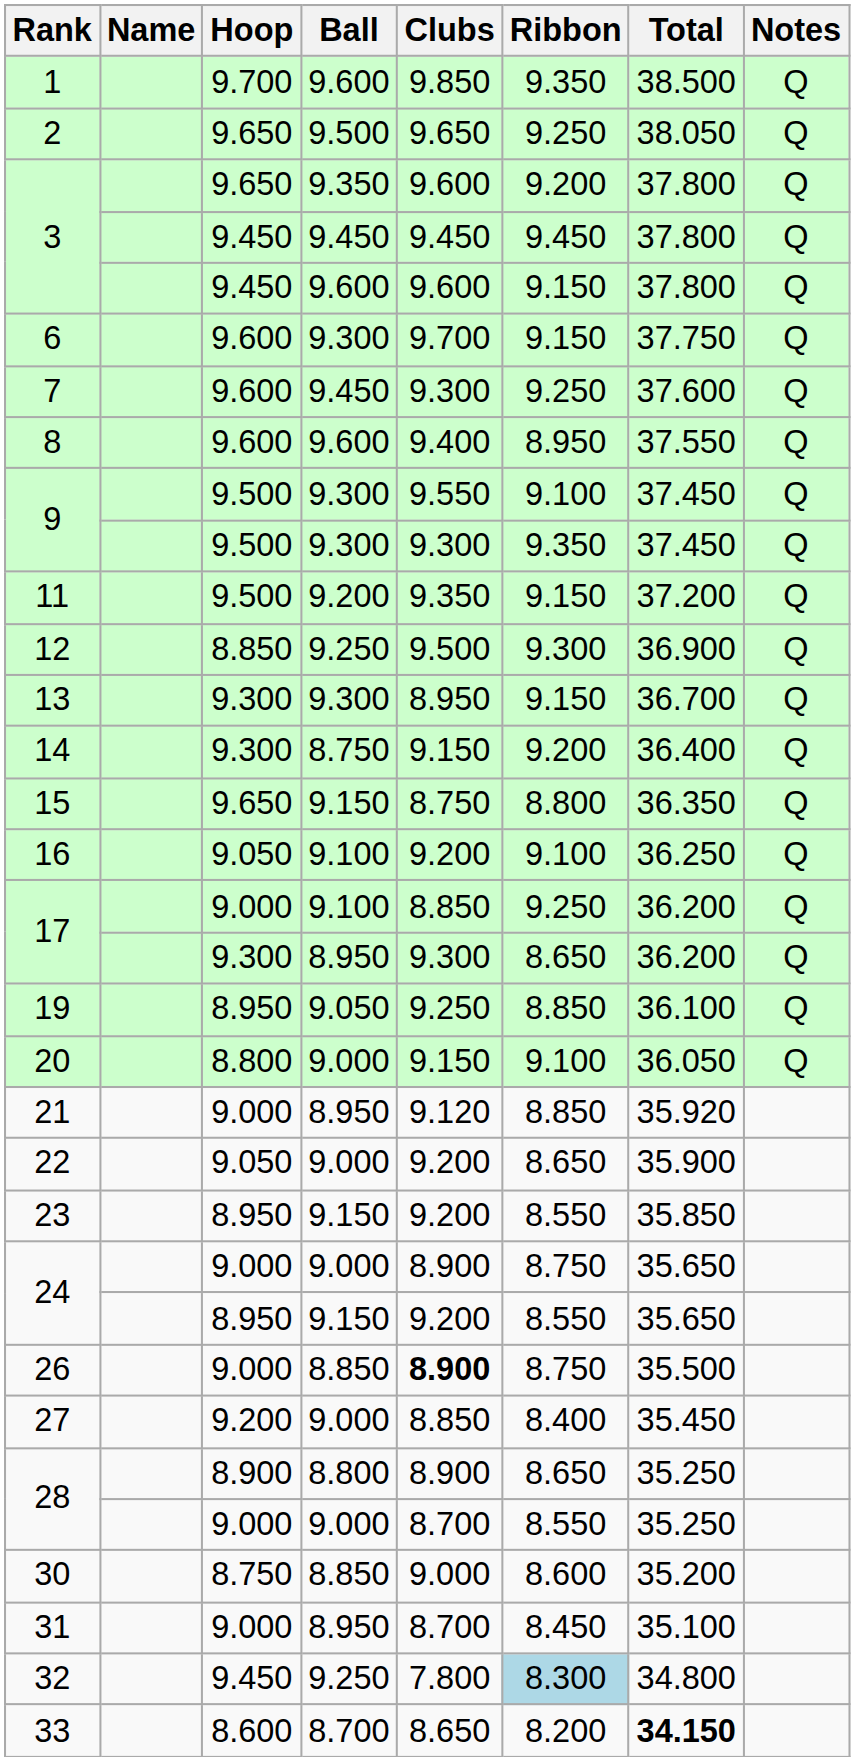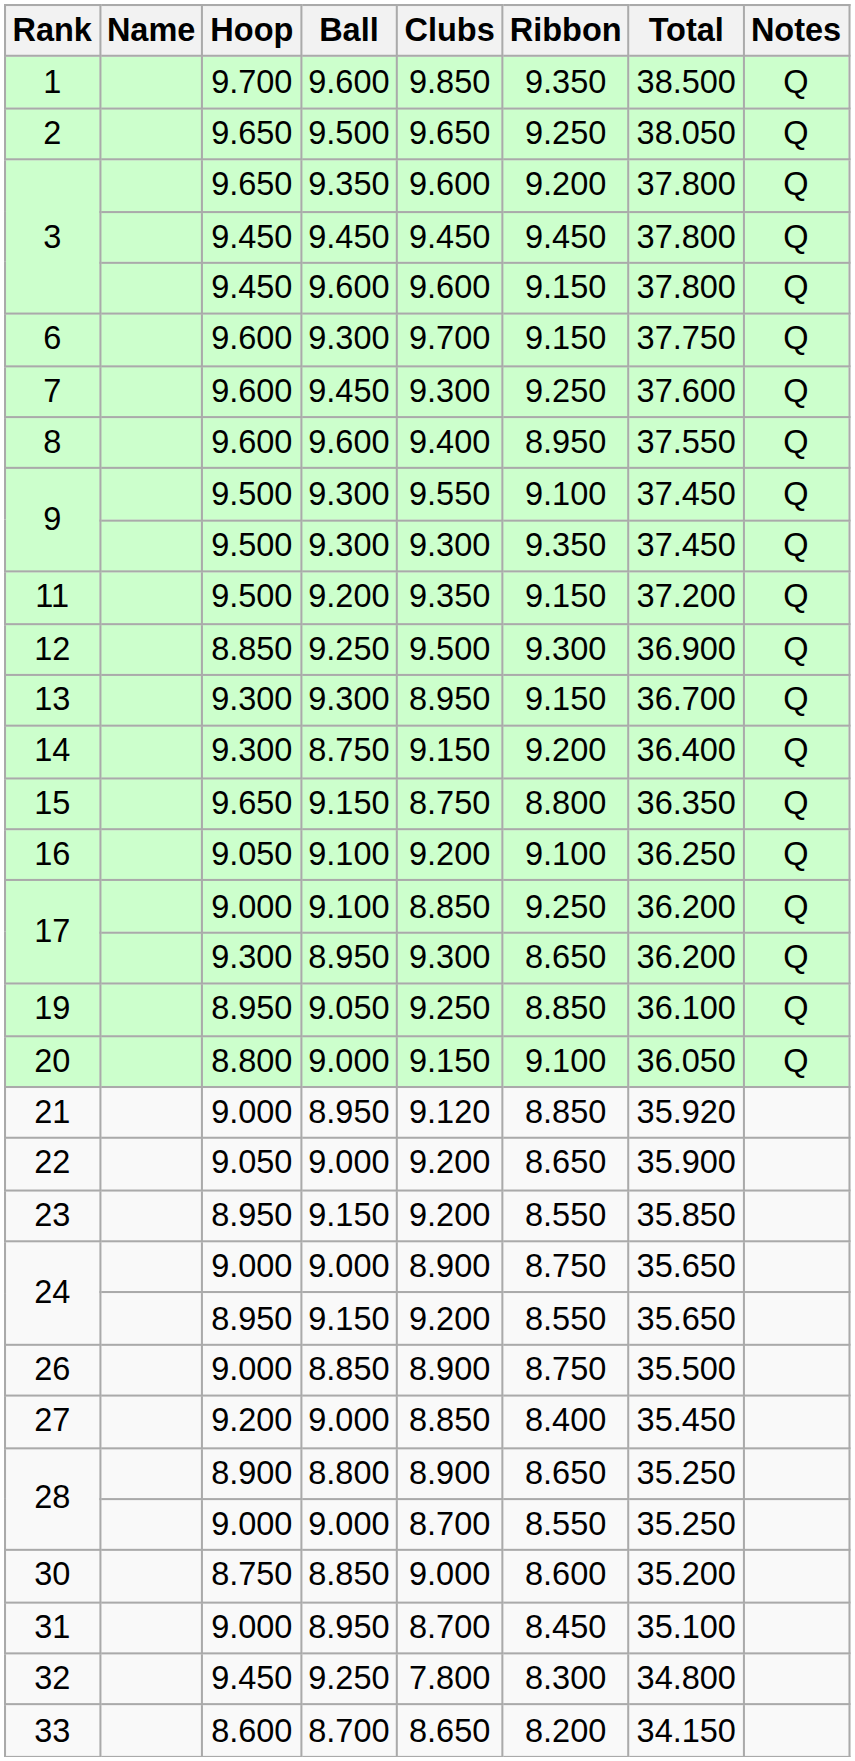(450, 1369) bold -> (450, 1369) normal
(566, 1678) lightblue background -> (566, 1678) no background
(686, 1730) bold -> (686, 1730) normal
